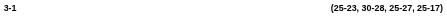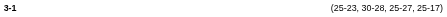(387, 8) bold -> (387, 8) normal
